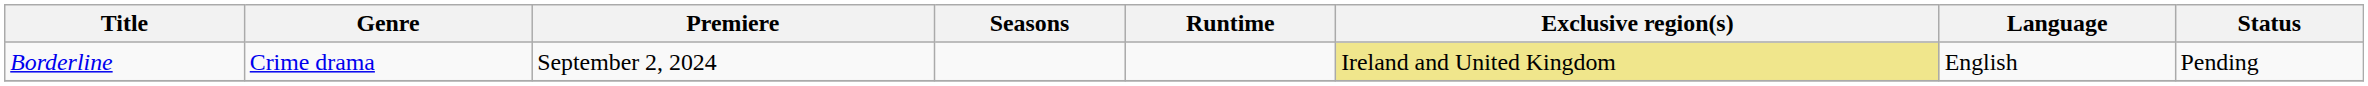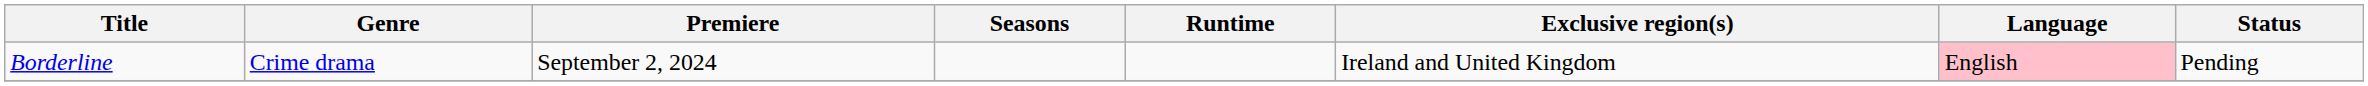(1479, 61) khaki background -> (1479, 61) no background
(1981, 61) no background -> (1981, 61) pink background
